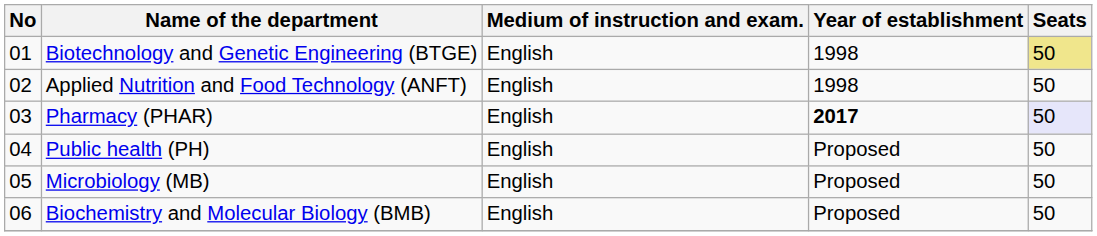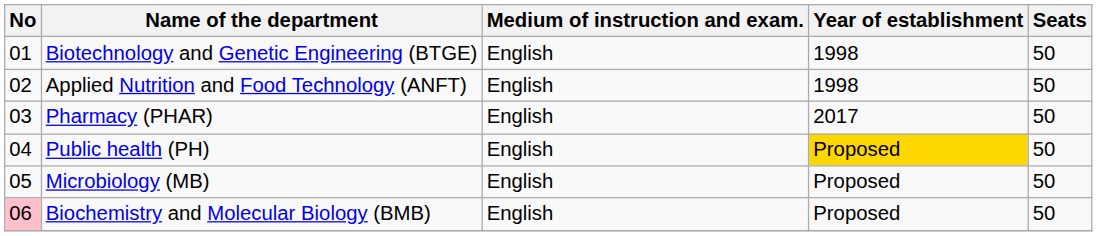(1044, 52) khaki background -> (1044, 52) no background
(836, 117) bold -> (836, 117) normal
(1044, 117) lavender background -> (1044, 117) no background
(857, 149) no background -> (857, 149) gold background
(21, 213) no background -> (21, 213) pink background
